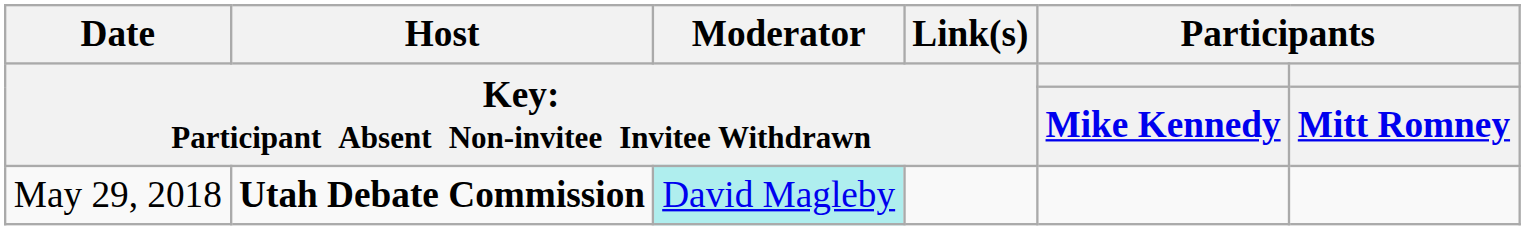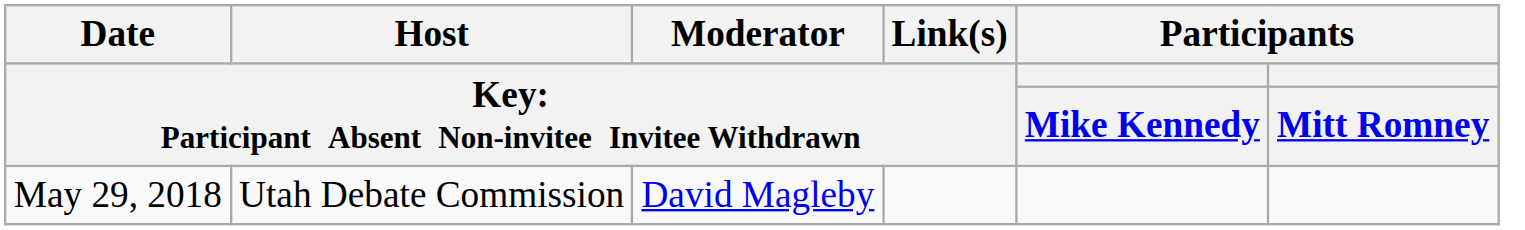(442, 194) bold -> (432, 194) normal
(779, 194) paleturquoise background -> (758, 194) no background
